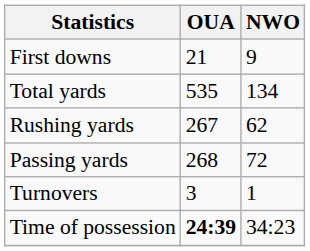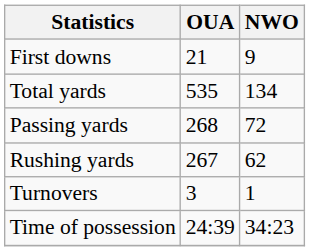rows swapped: (72, 124) <-> (69, 159)
(211, 227) bold -> (210, 227) normal
